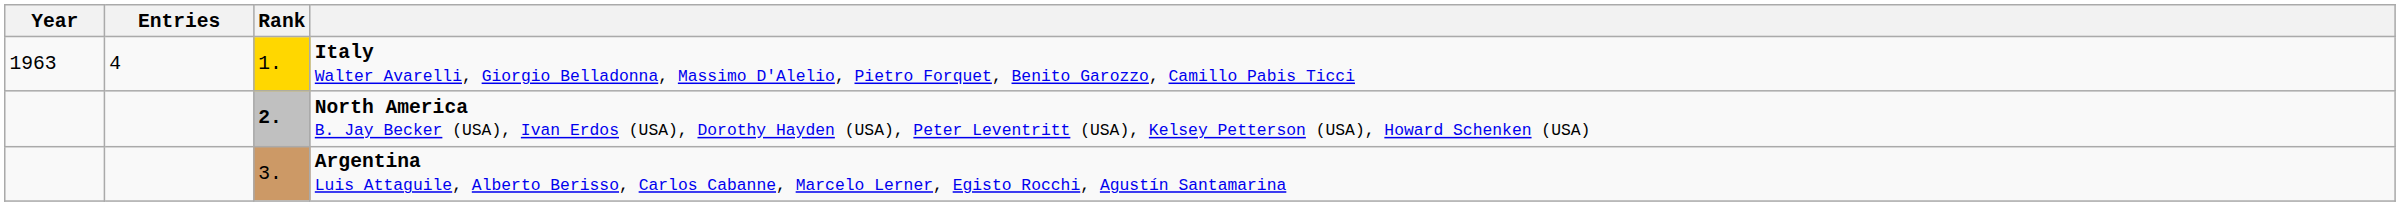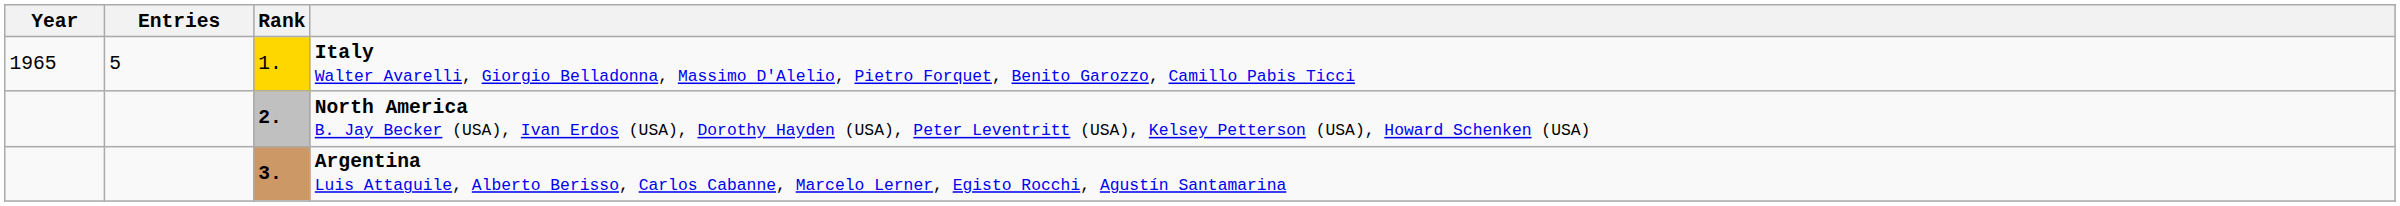(33, 64) 1963 -> (33, 64) 1965
(115, 64) 4 -> (115, 64) 5
(270, 173) normal -> (270, 173) bold
